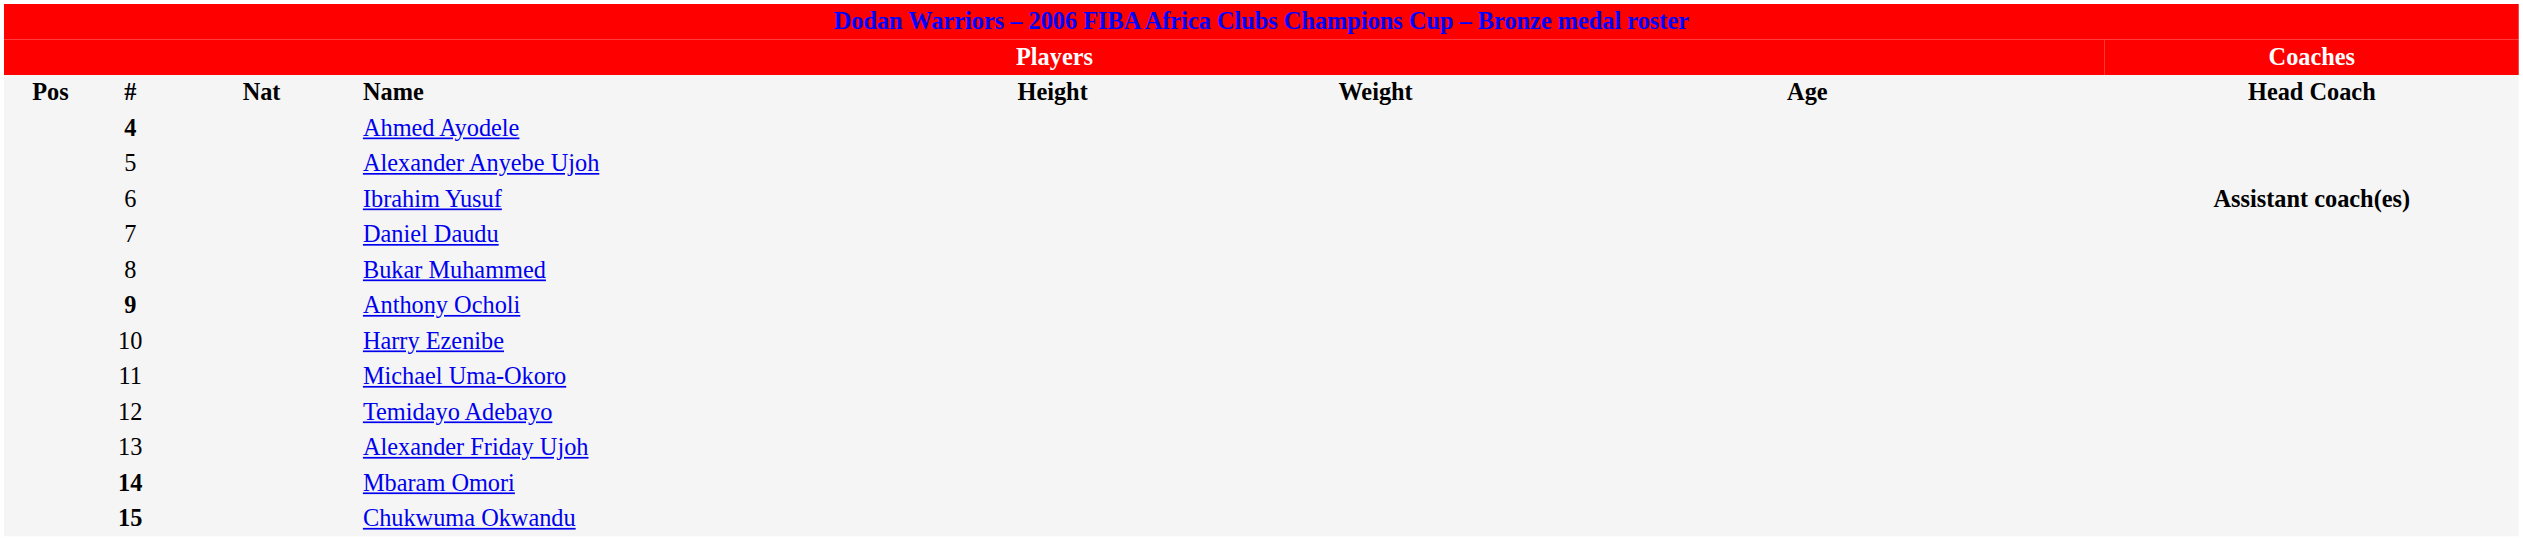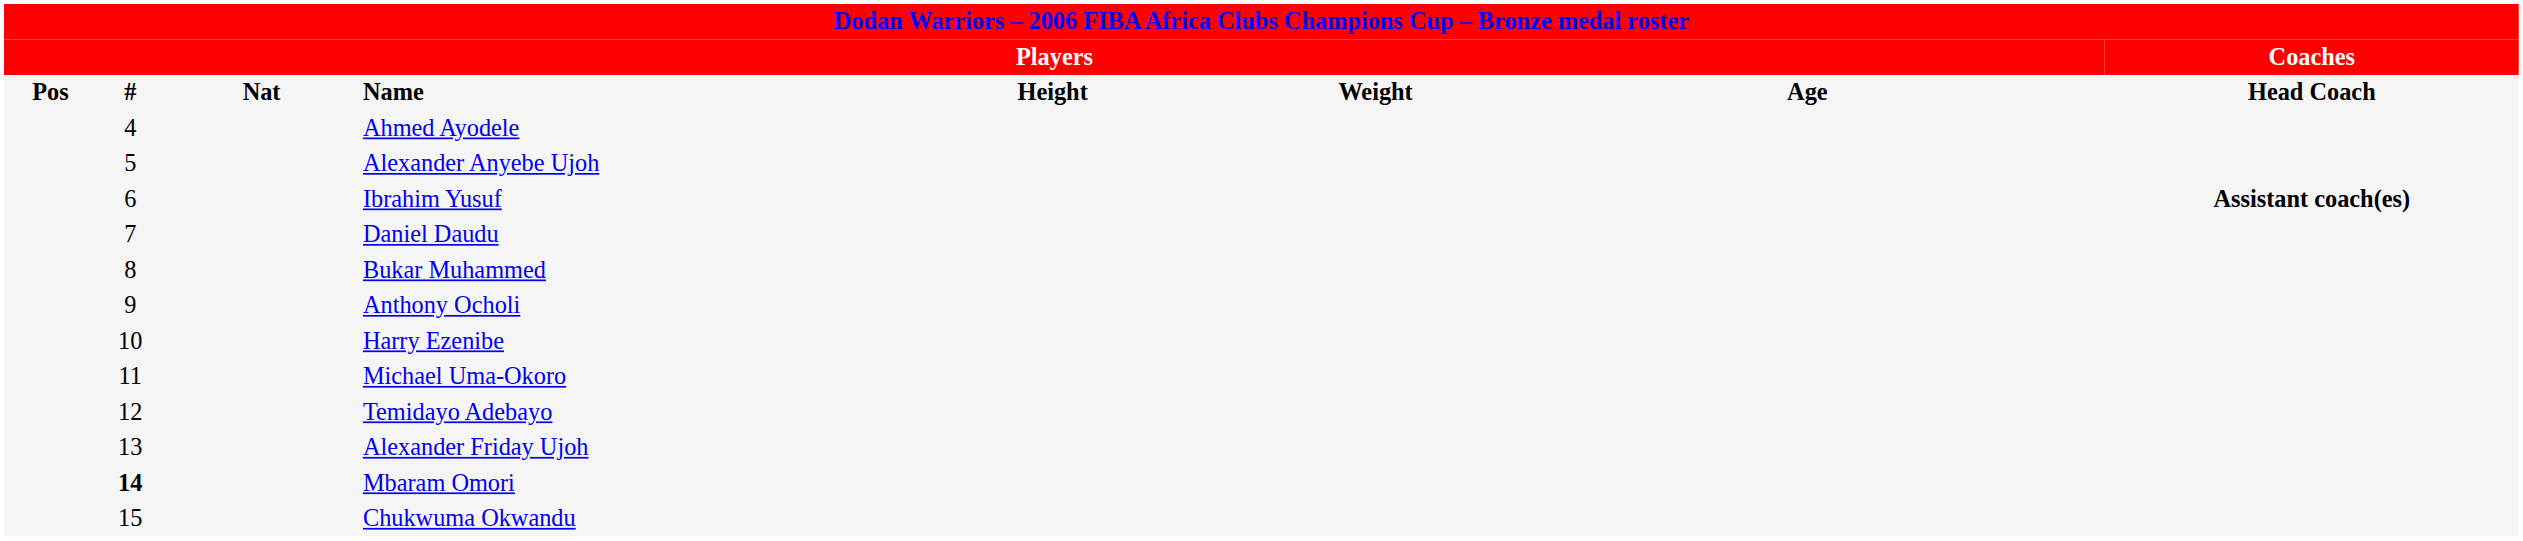(130, 127) bold -> (130, 127) normal
(130, 305) bold -> (130, 305) normal
(130, 518) bold -> (130, 518) normal
